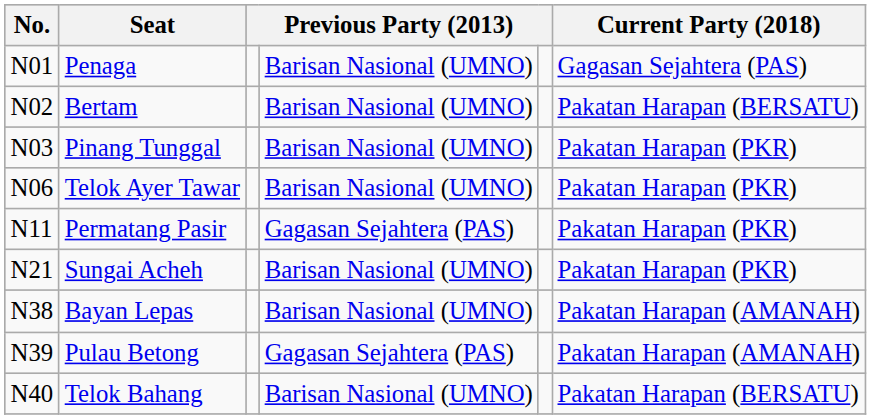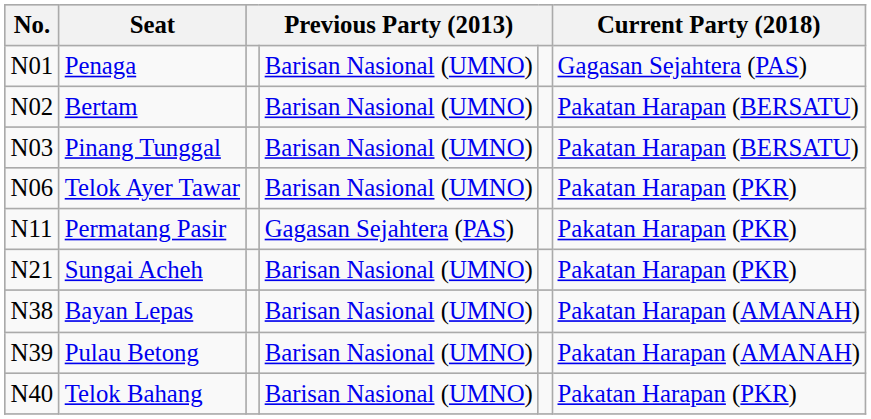(677, 147) Pakatan Harapan (PKR) -> (708, 147) Pakatan Harapan (BERSATU)
(389, 351) Gagasan Sejahtera (PAS) -> (399, 351) Barisan Nasional (UMNO)
(708, 392) Pakatan Harapan (BERSATU) -> (677, 392) Pakatan Harapan (PKR)
